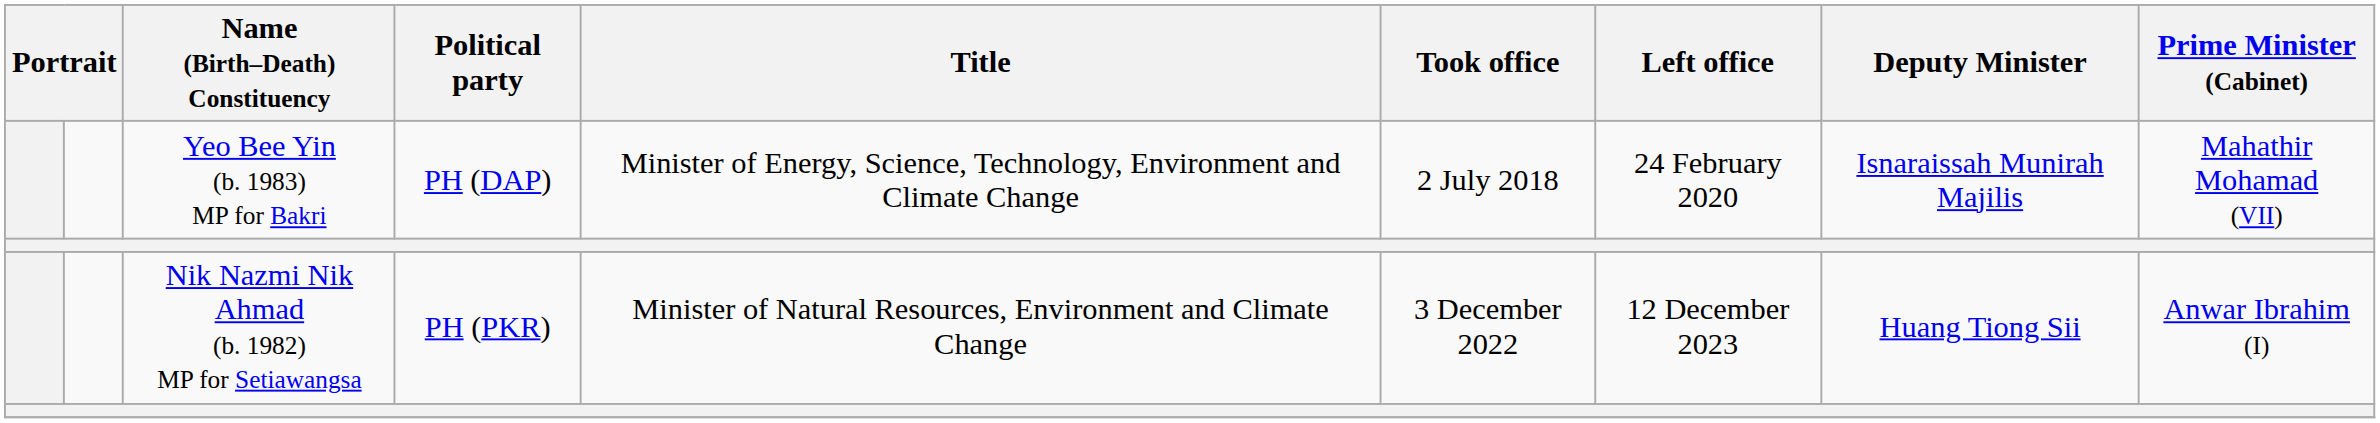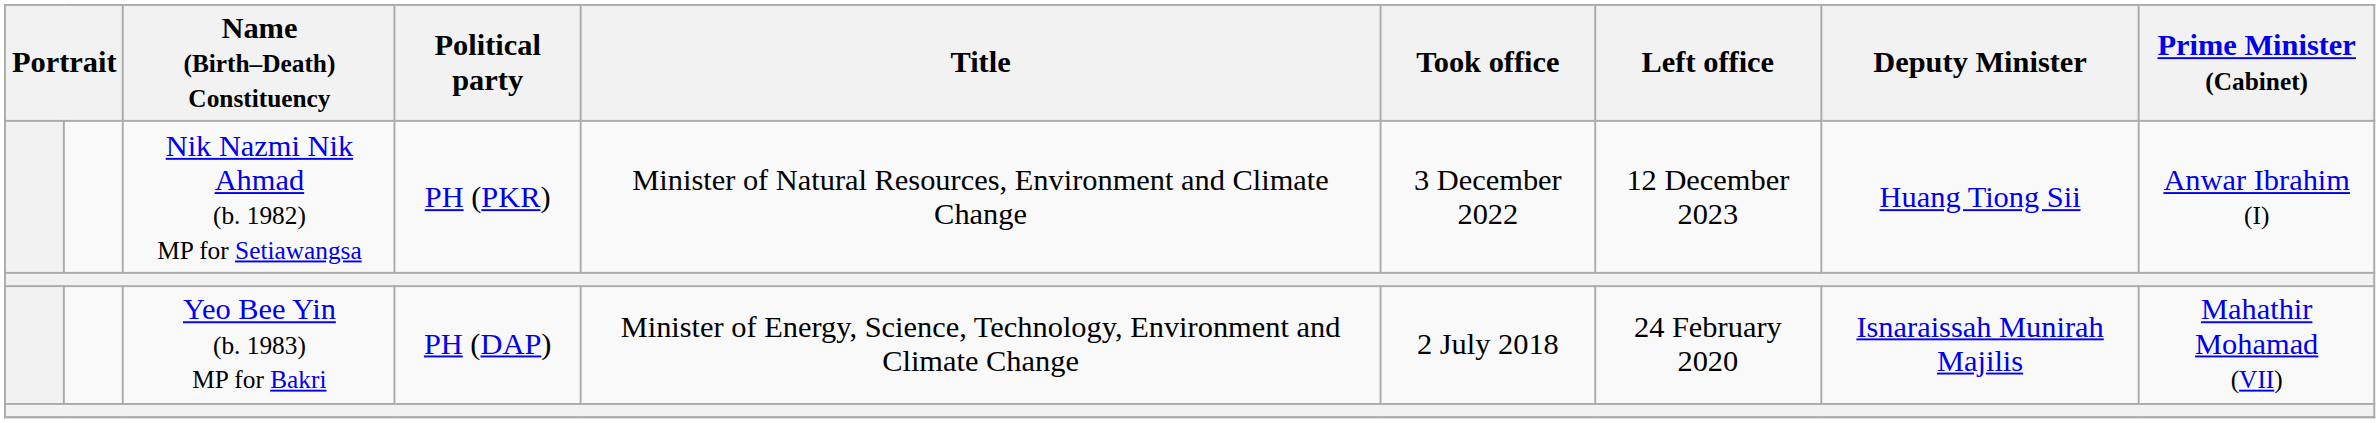rows swapped: (259, 179) <-> (259, 327)
